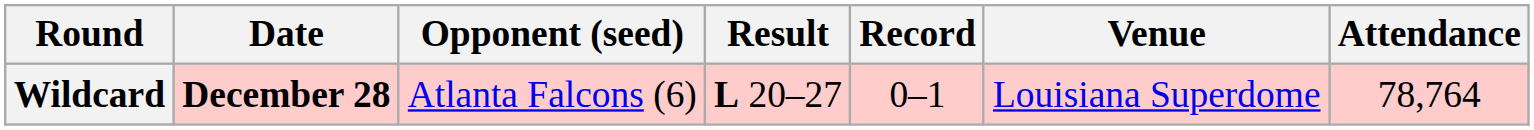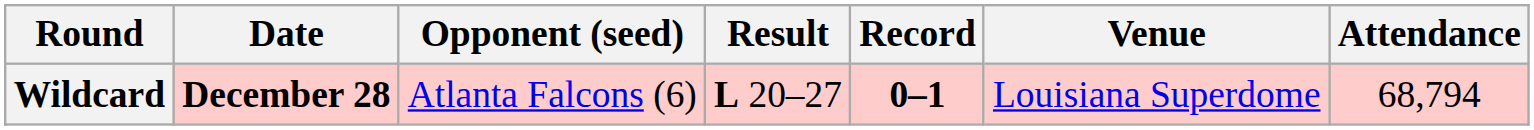(917, 93) normal -> (917, 93) bold
(1429, 93) 78,764 -> (1429, 93) 68,794
